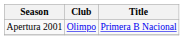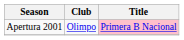(139, 27) no background -> (139, 27) pink background
